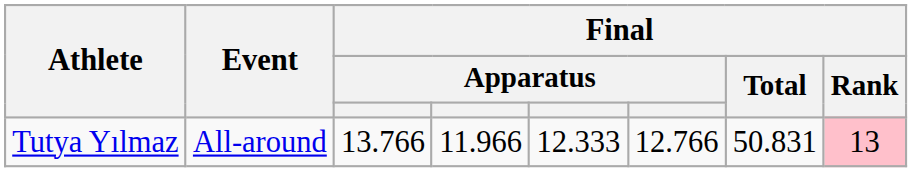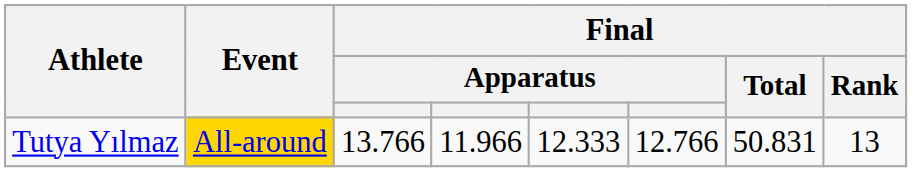(260, 141) no background -> (260, 141) gold background
(865, 141) pink background -> (865, 141) no background
